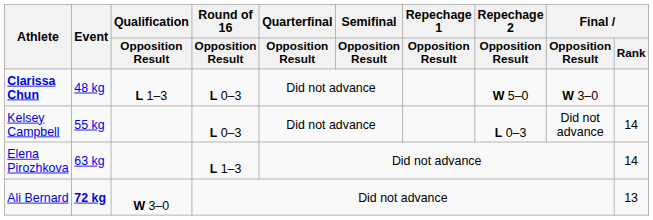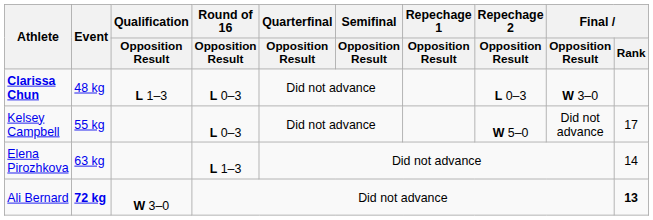(511, 96) W 5–0 -> (511, 96) L 0–3
(511, 133) L 0–3 -> (511, 133) W 5–0
(631, 124) 14 -> (631, 124) 17
(631, 198) normal -> (631, 198) bold
